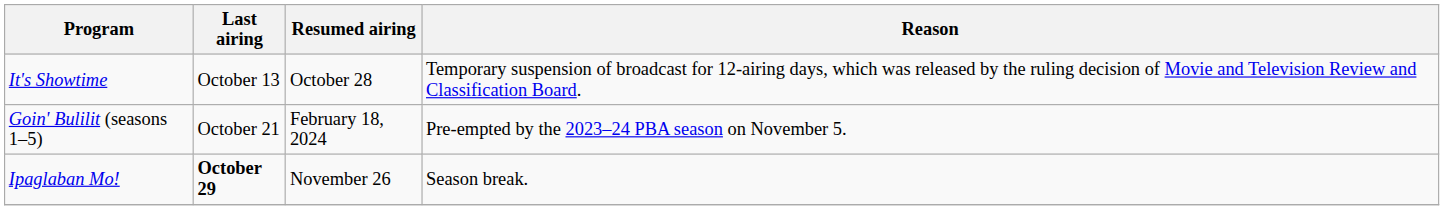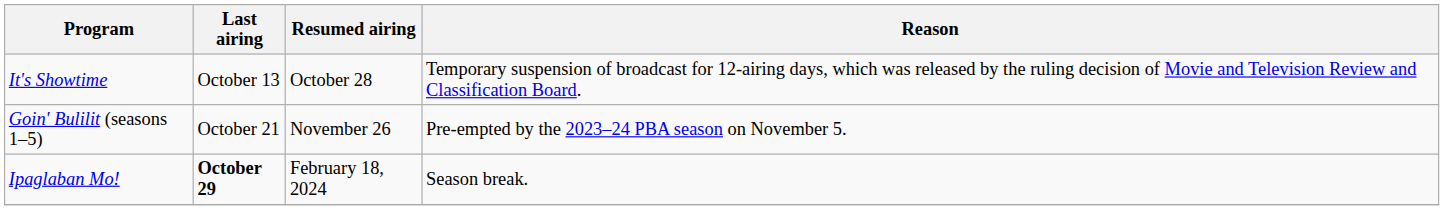(337, 129) February 18, 2024 -> (340, 129) November 26
(340, 179) November 26 -> (337, 179) February 18, 2024
